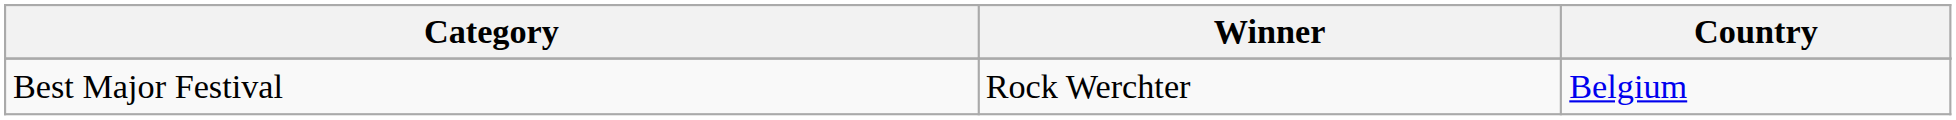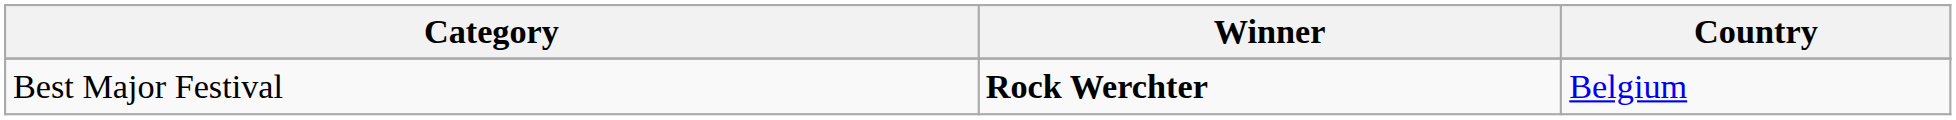(1088, 85) normal -> (1097, 85) bold
